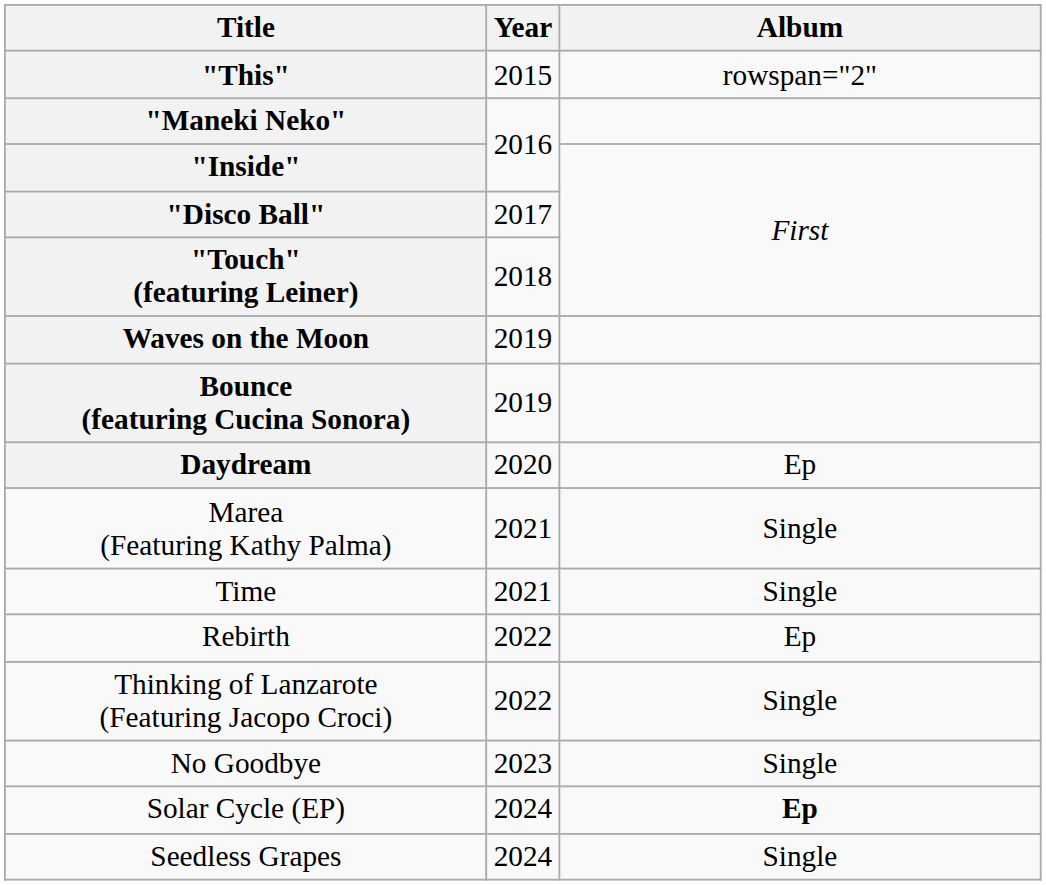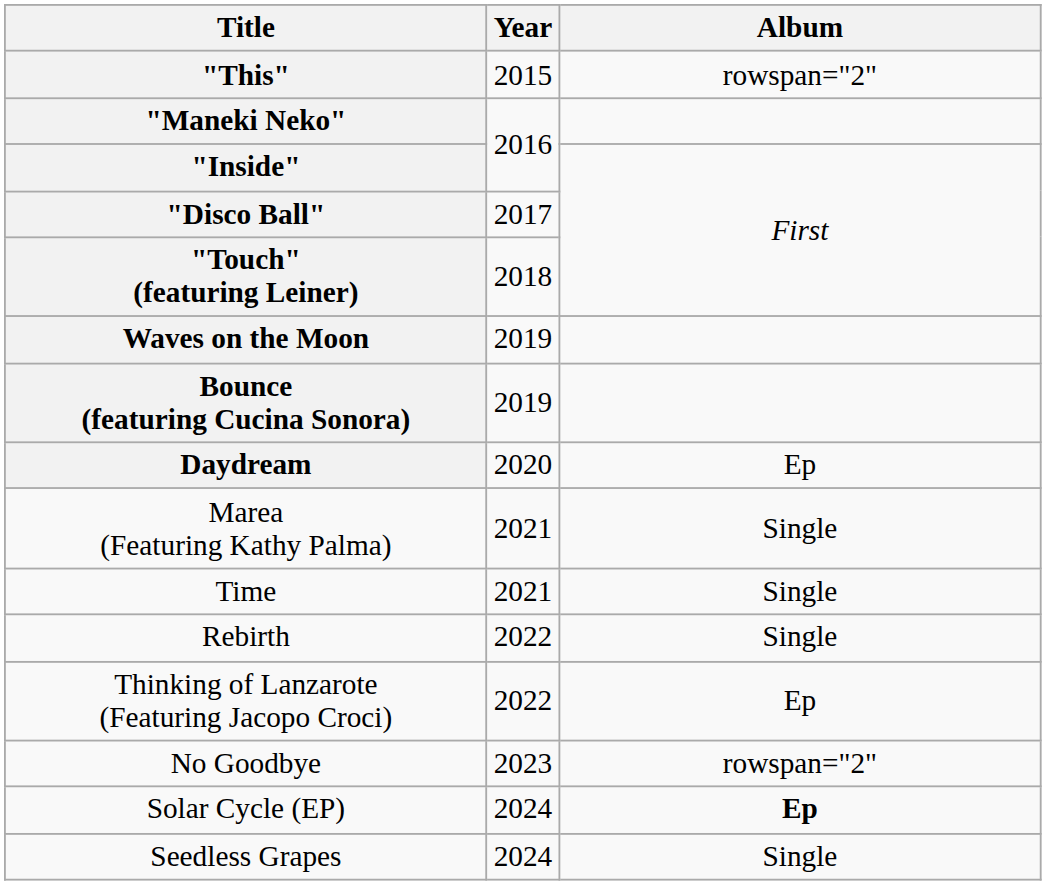(800, 637) Ep -> (800, 637) Single
(800, 700) Single -> (800, 700) Ep
(800, 763) Single -> (800, 763) rowspan="2"
